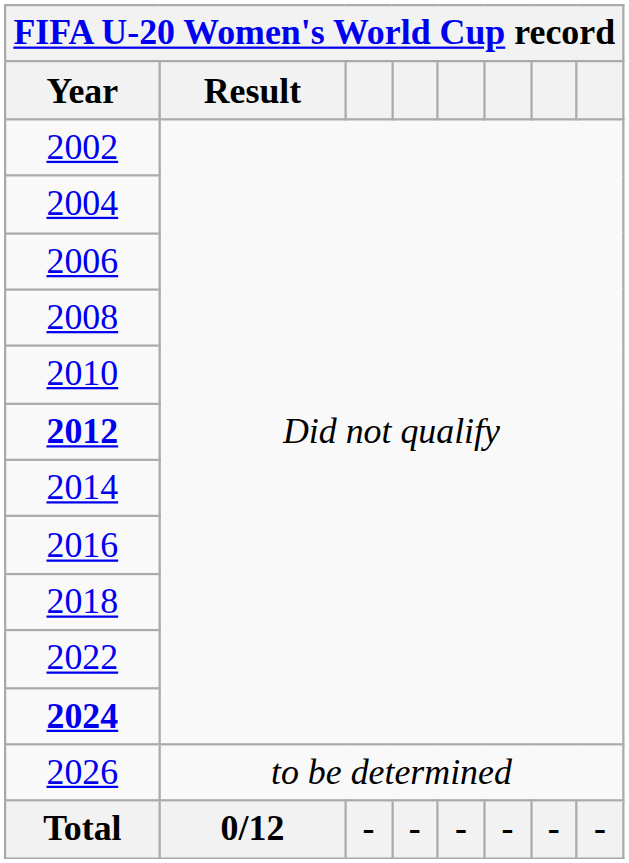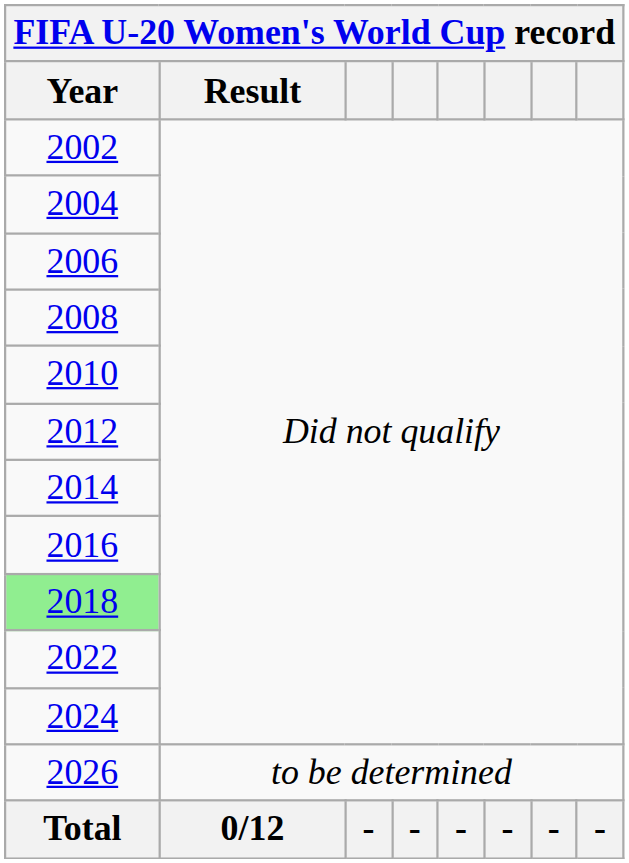(82, 430) bold -> (82, 430) normal
(82, 601) no background -> (82, 601) lightgreen background
(82, 715) bold -> (82, 715) normal
